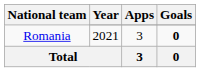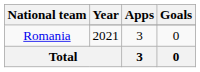(176, 35) bold -> (176, 35) normal
